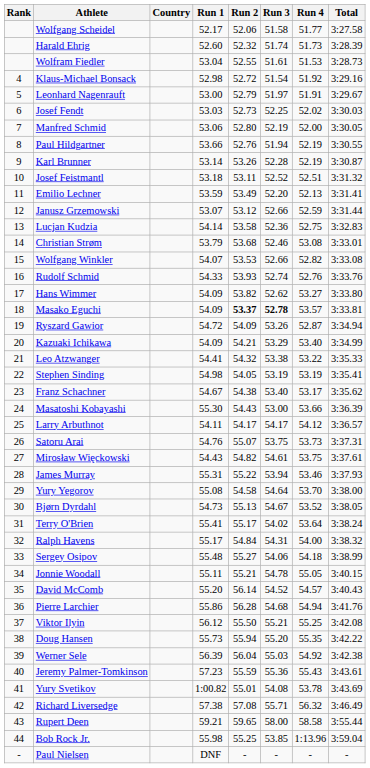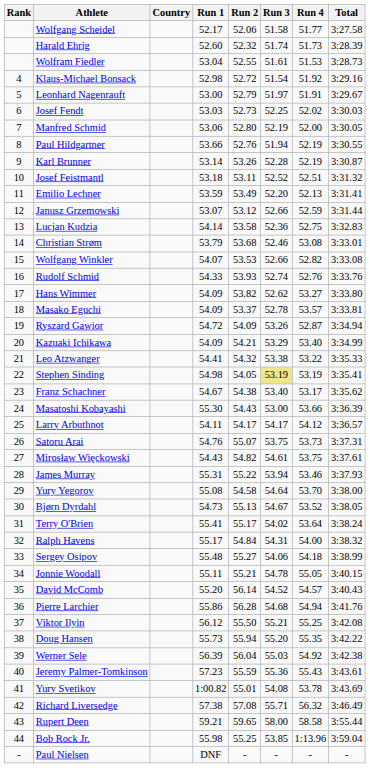(245, 309) bold -> (245, 309) normal
(276, 309) bold -> (276, 309) normal
(276, 375) no background -> (276, 375) khaki background
